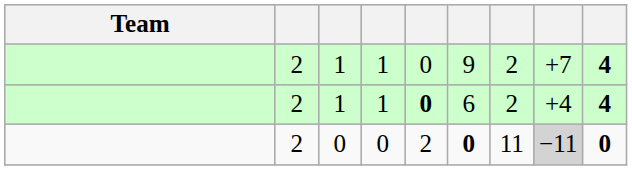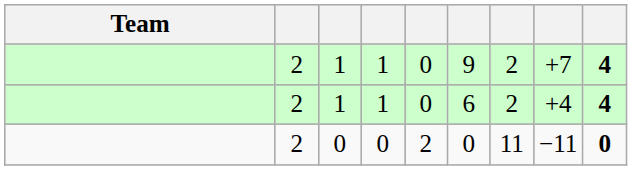(426, 104) bold -> (426, 104) normal
(469, 143) bold -> (469, 143) normal
(558, 143) lightgrey background -> (558, 143) no background
